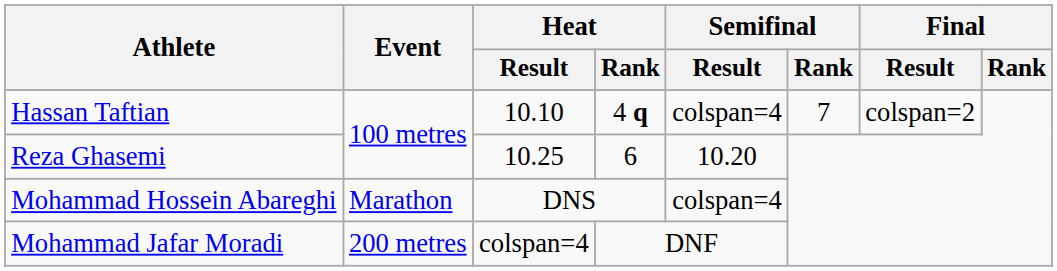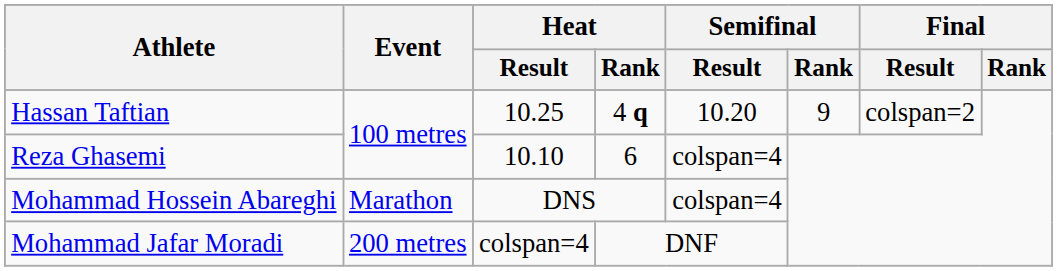(534, 112) 10.10 -> (534, 112) 10.25
(727, 112) colspan=4 -> (727, 112) 10.20
(824, 112) 7 -> (824, 112) 9
(534, 156) 10.25 -> (534, 156) 10.10
(727, 156) 10.20 -> (727, 156) colspan=4
